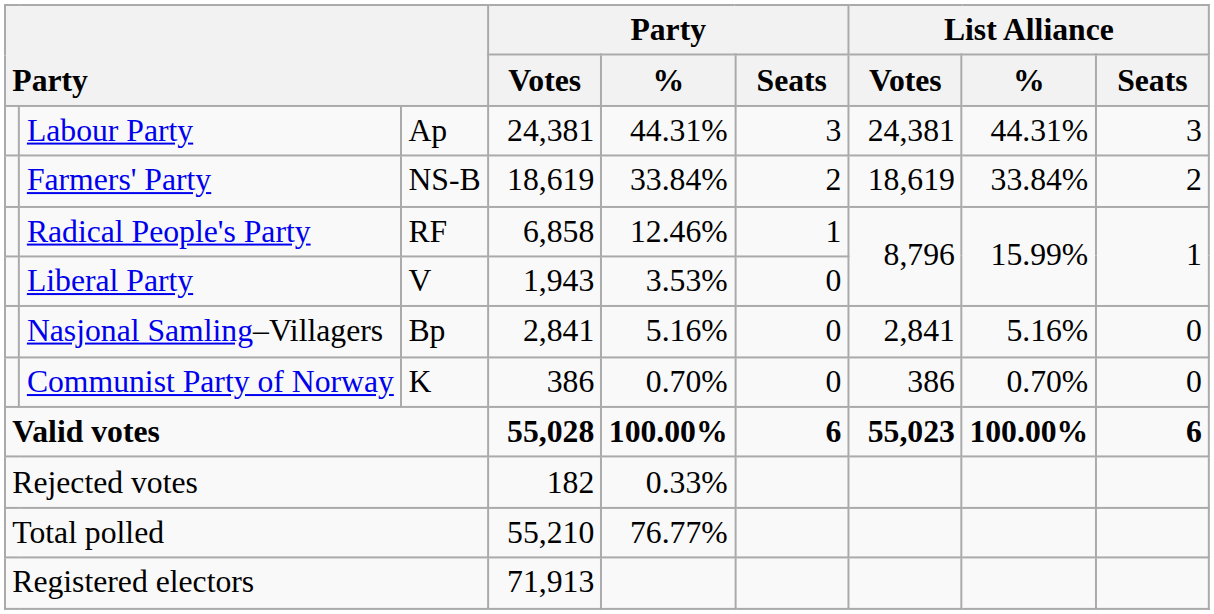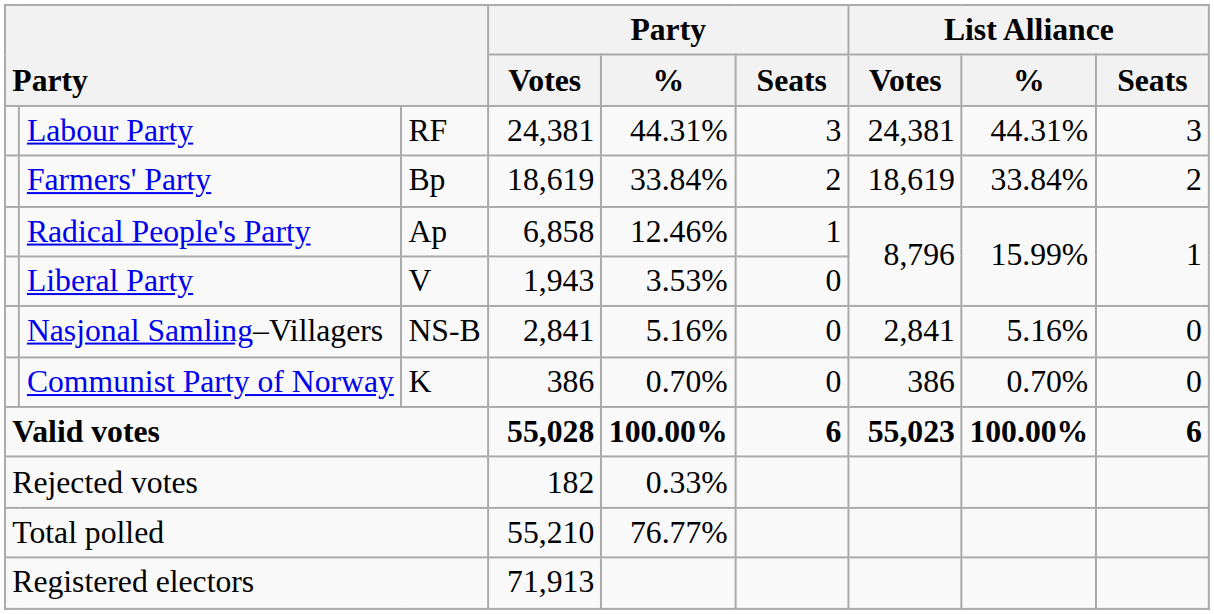(428, 130) Ap -> (428, 130) RF
(445, 180) NS-B -> (427, 180) Bp
(428, 230) RF -> (428, 230) Ap
(427, 331) Bp -> (445, 331) NS-B
